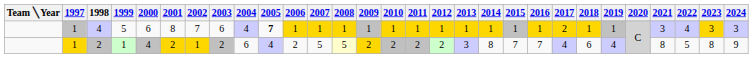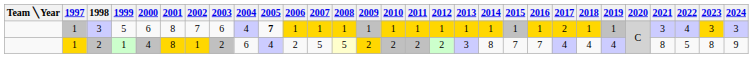(99, 29) 4 -> (99, 29) 3
(173, 45) 2 -> (173, 45) 8
(589, 45) 6 -> (589, 45) 4
